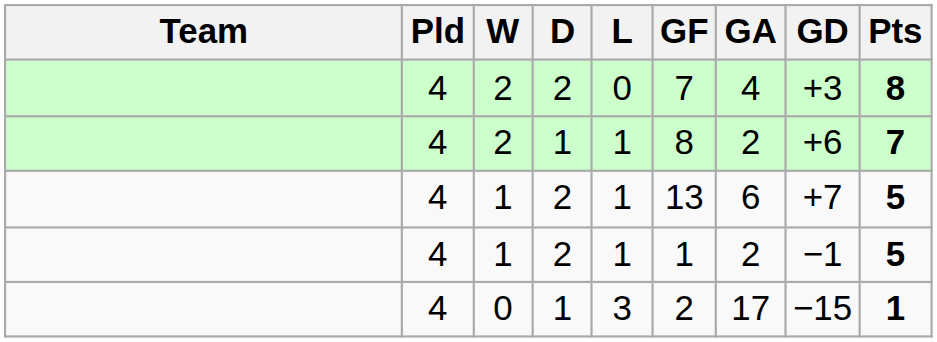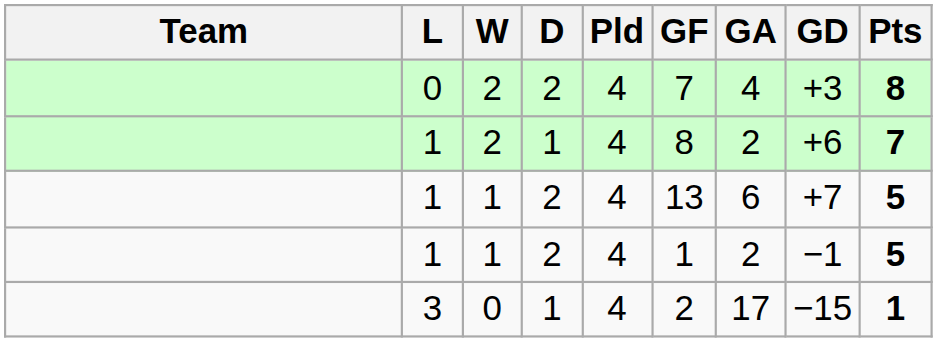columns swapped: (438, 32) <-> (622, 32)
